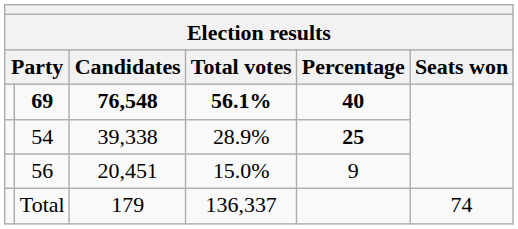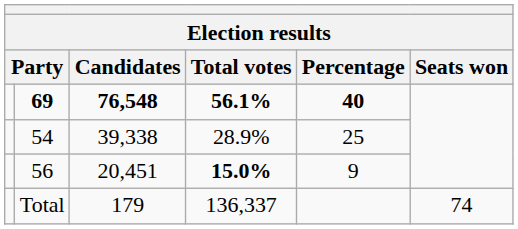(353, 136) bold -> (353, 136) normal
(241, 171) normal -> (241, 171) bold
